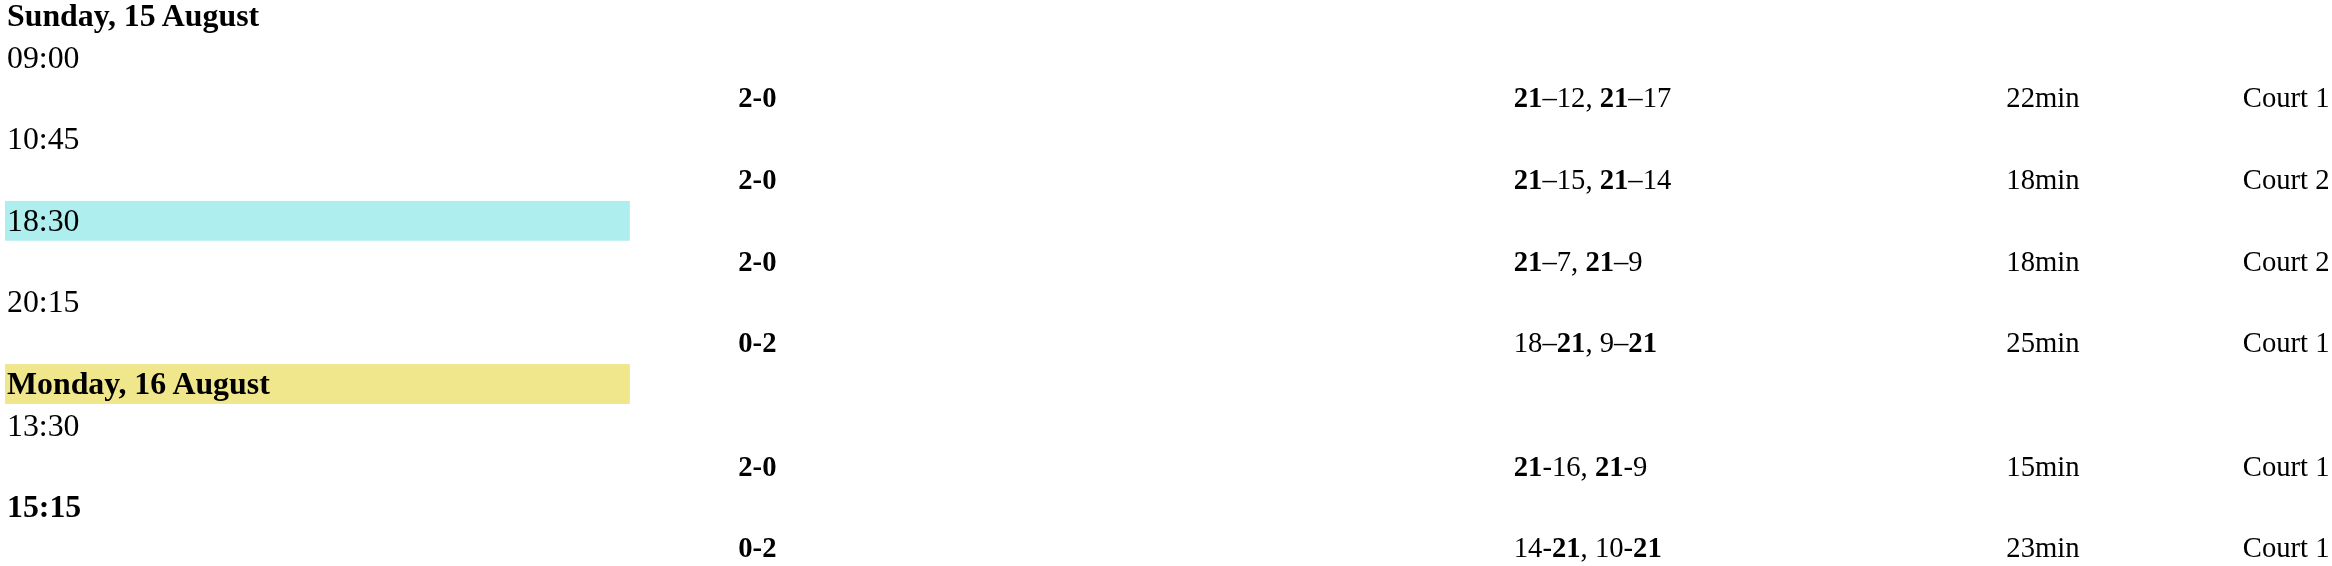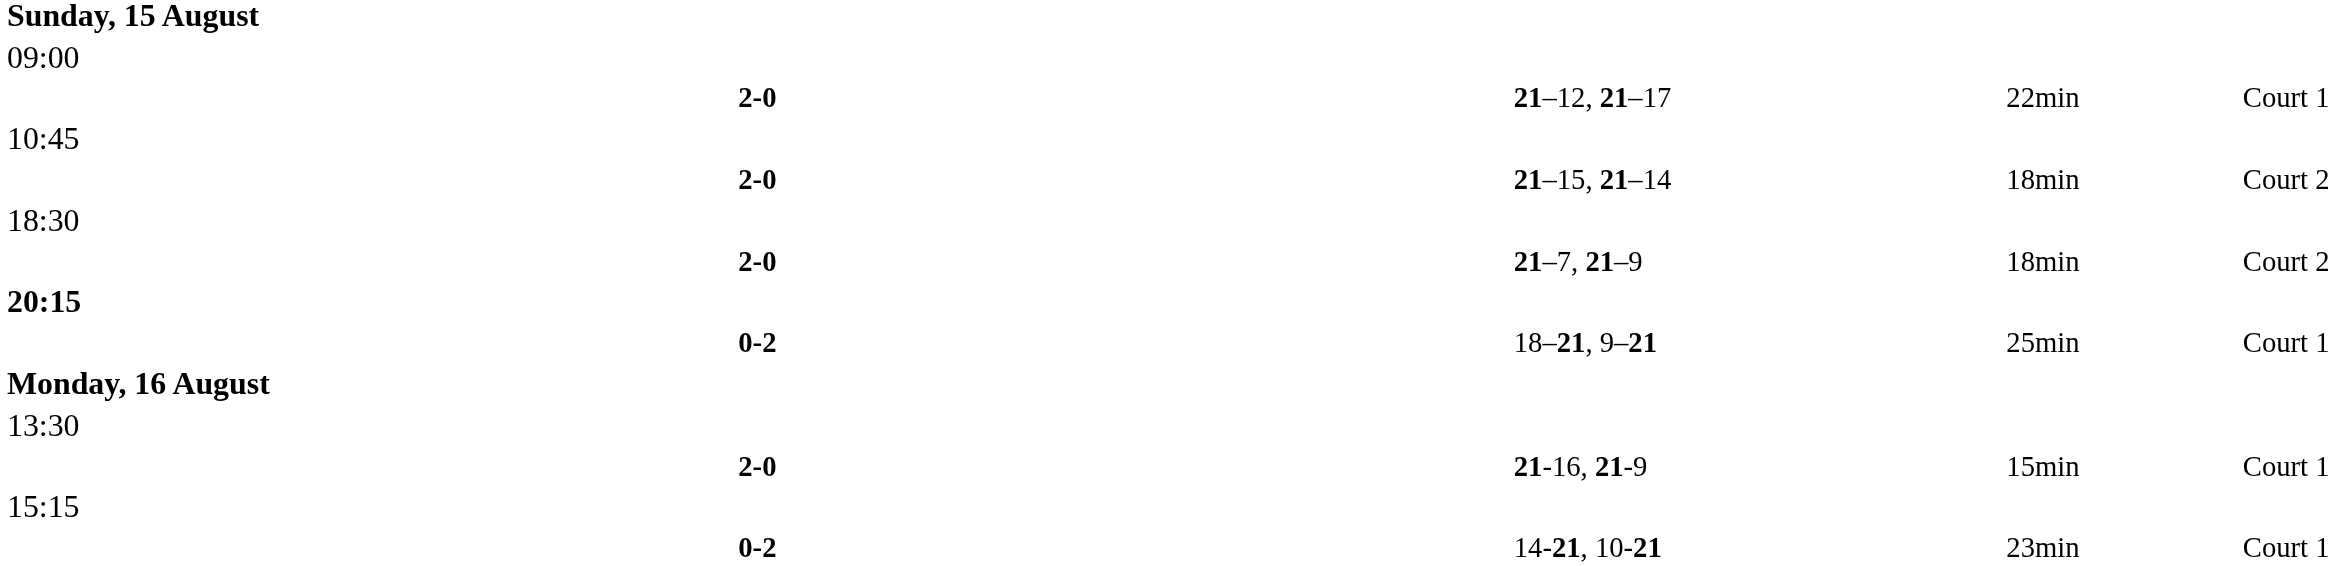(43, 220) paleturquoise background -> (43, 220) no background
(43, 301) normal -> (44, 301) bold
(138, 383) khaki background -> (138, 383) no background
(44, 506) bold -> (43, 506) normal
